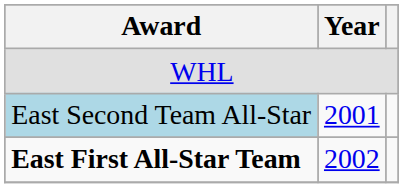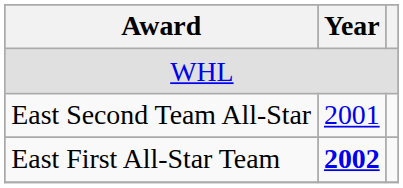(161, 114) lightblue background -> (161, 114) no background
(156, 159) bold -> (146, 159) normal
(352, 159) normal -> (352, 159) bold
